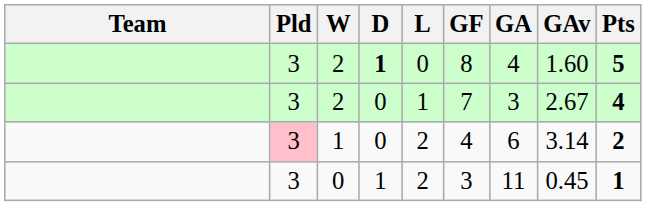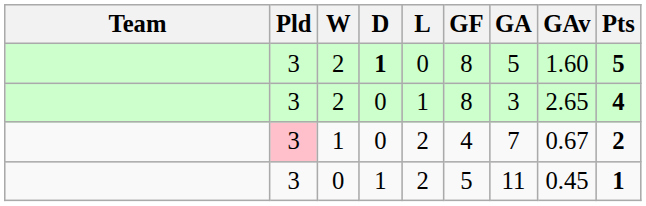(513, 63) 4 -> (513, 63) 5
(466, 102) 7 -> (466, 102) 8
(567, 102) 2.67 -> (567, 102) 2.65
(513, 141) 6 -> (513, 141) 7
(567, 141) 3.14 -> (567, 141) 0.67
(466, 180) 3 -> (466, 180) 5
